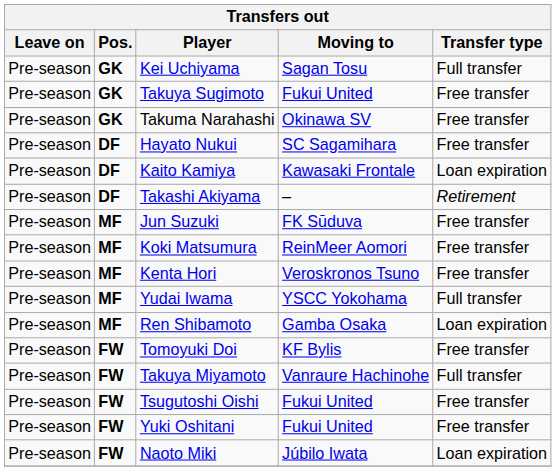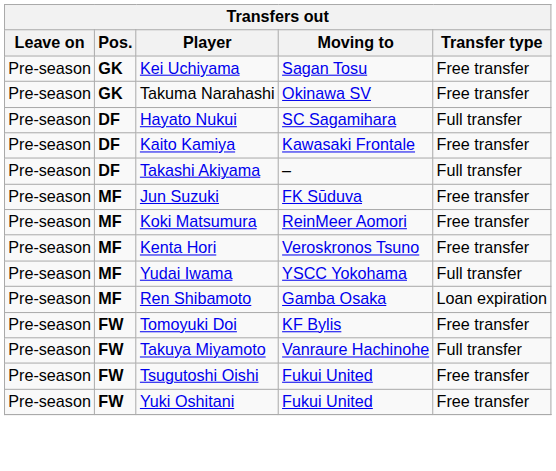(479, 68) Full transfer -> (483, 68) Free transfer
- row: (202, 94)
(483, 145) Free transfer -> (479, 119) Full transfer
(492, 171) Loan expiration -> (483, 145) Free transfer
(476, 196) Retirement -> (479, 171) Full transfer
- row: (178, 453)
